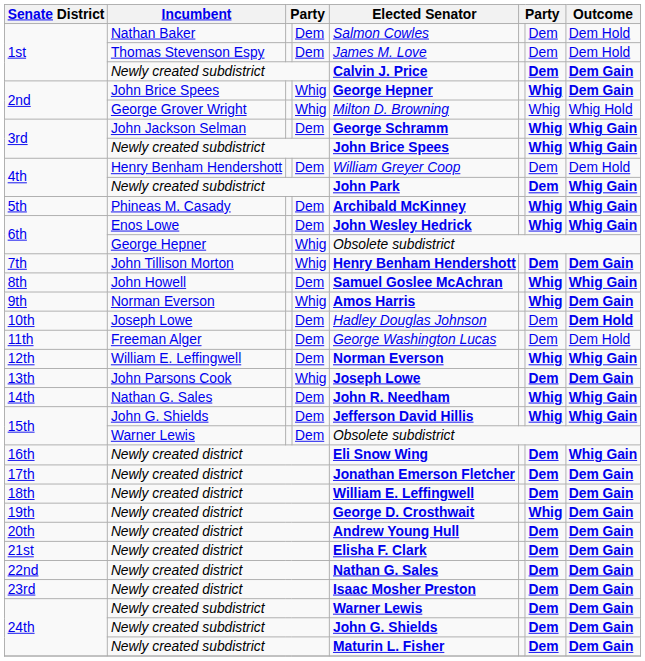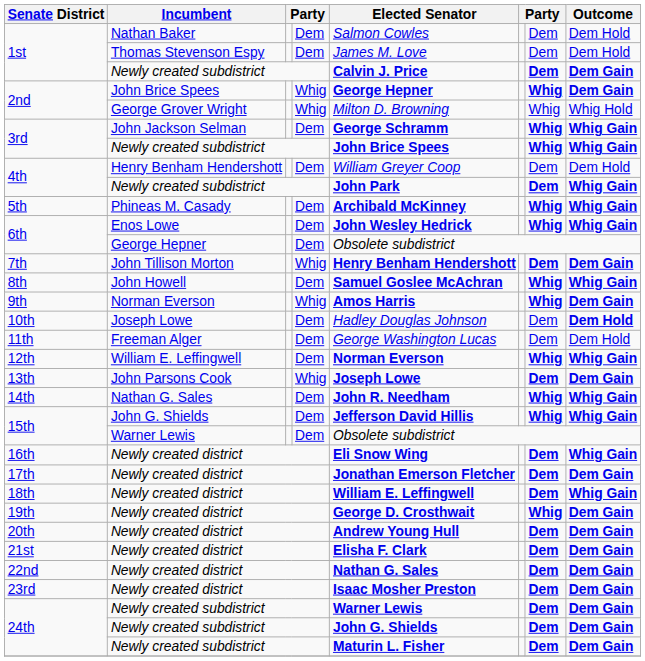(311, 244) Whig -> (310, 244) Dem
(601, 493) Dem Gain -> (603, 493) Whig Gain
